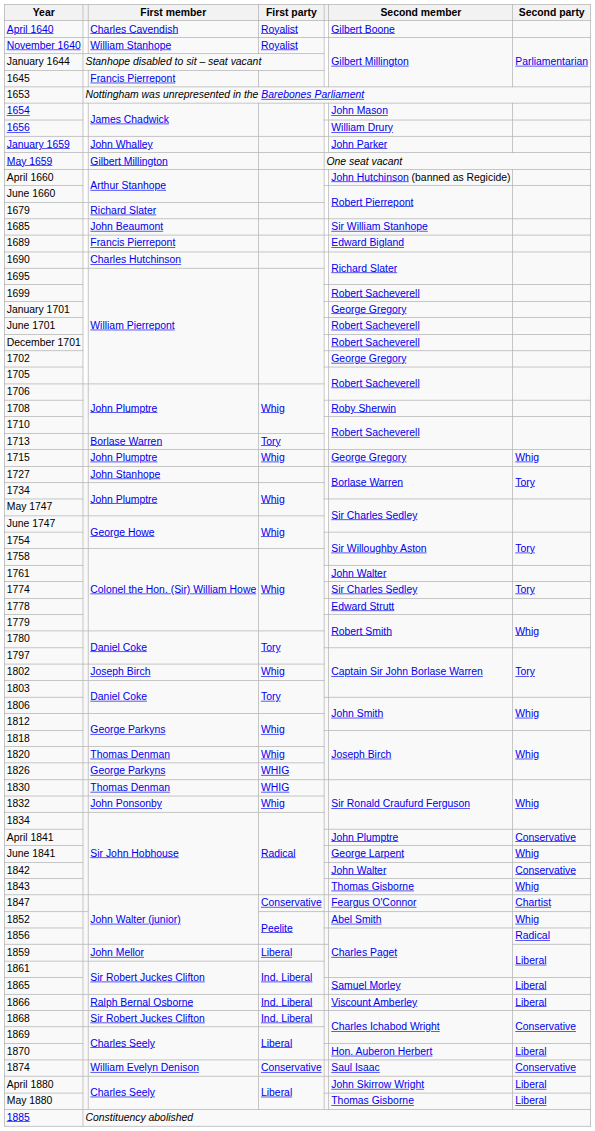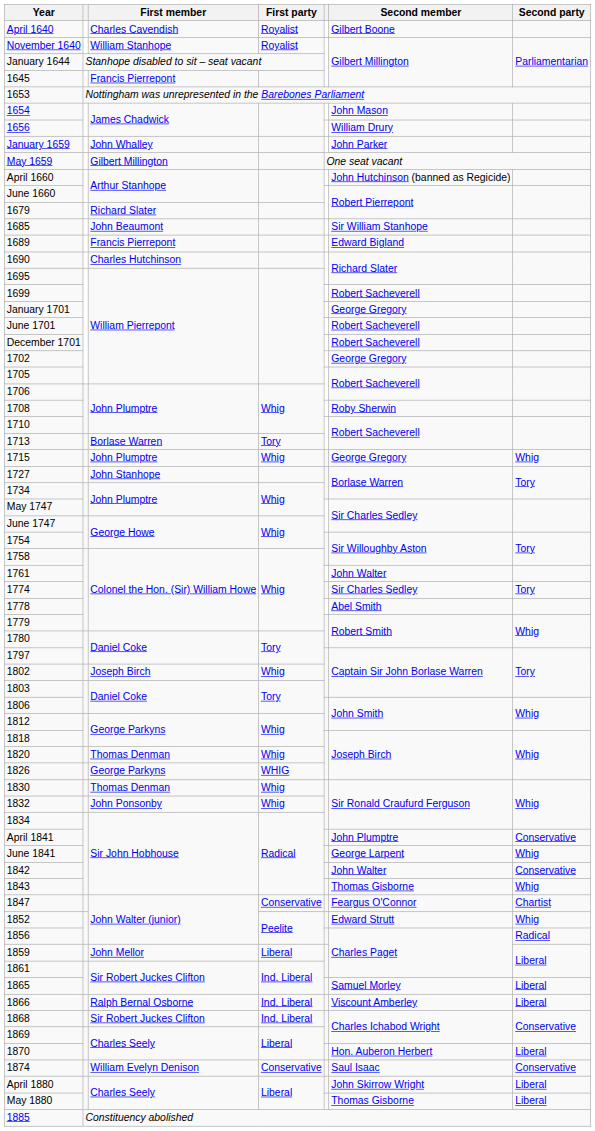(363, 606) Edward Strutt -> (356, 606) Abel Smith
(275, 787) WHIG -> (273, 787) Whig
(356, 919) Abel Smith -> (363, 919) Edward Strutt
